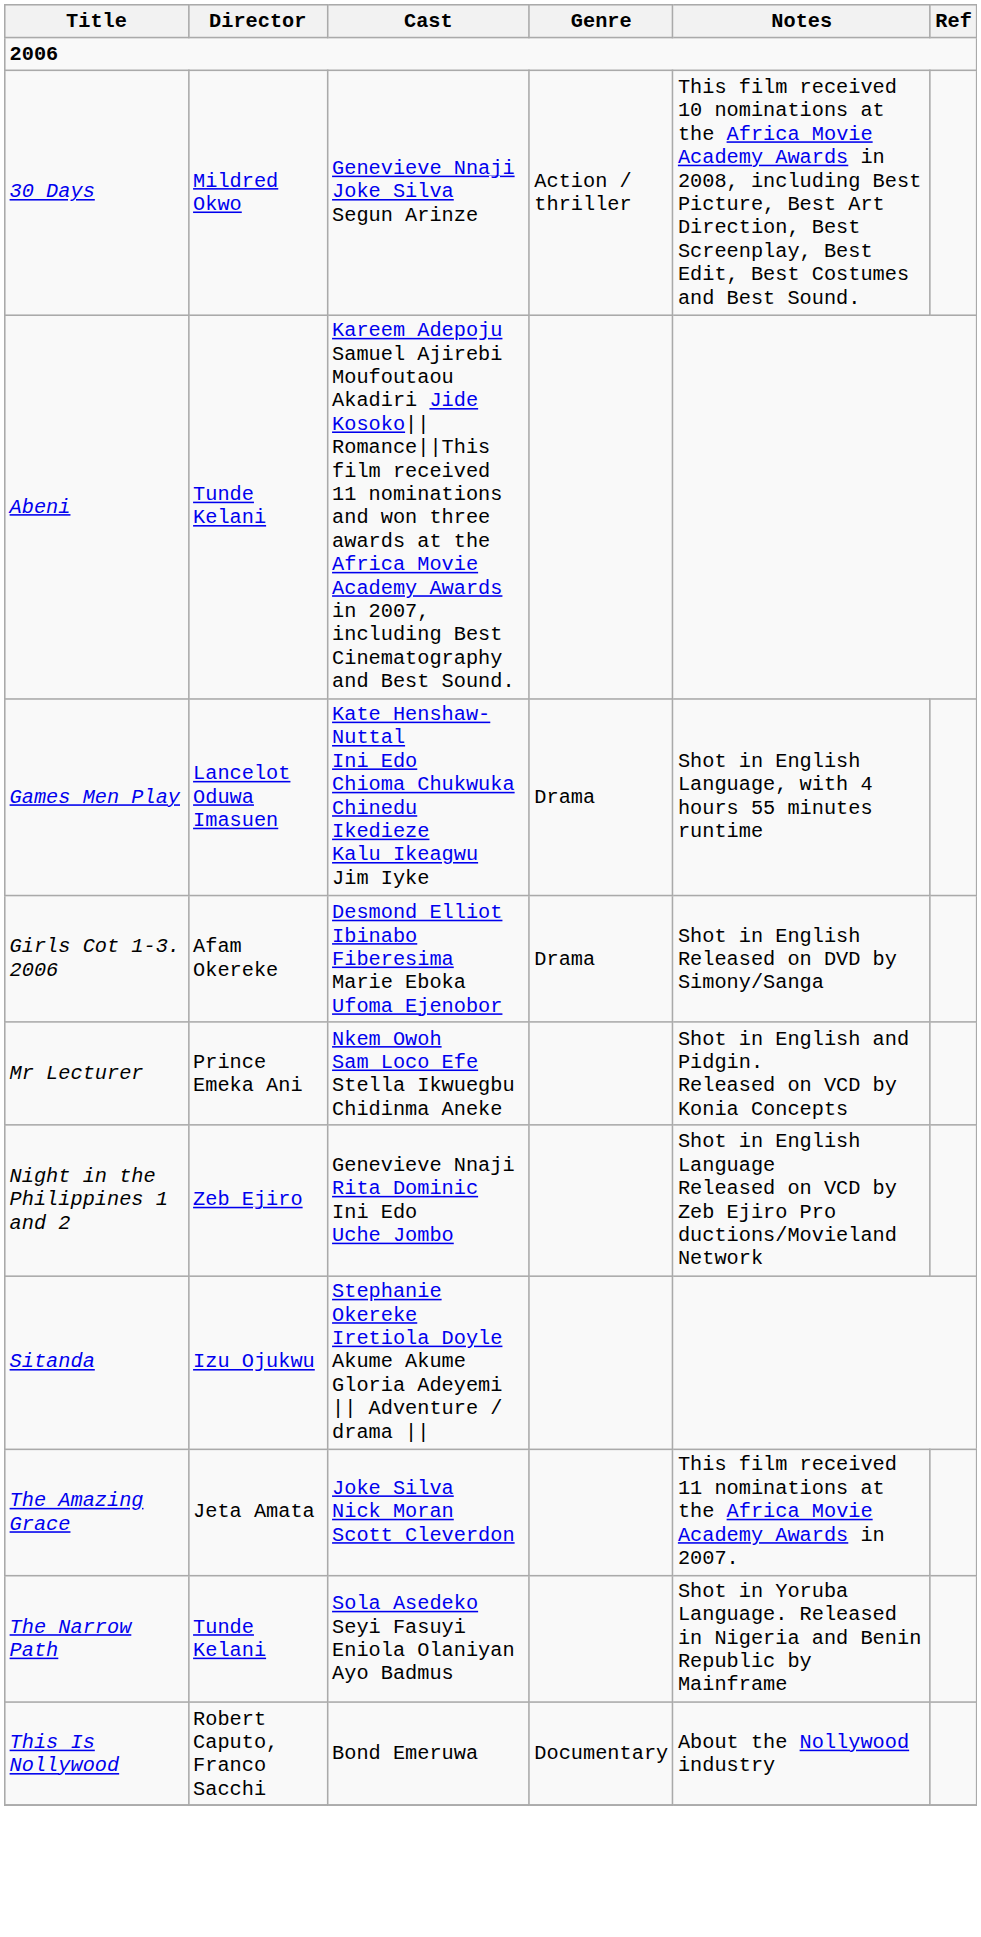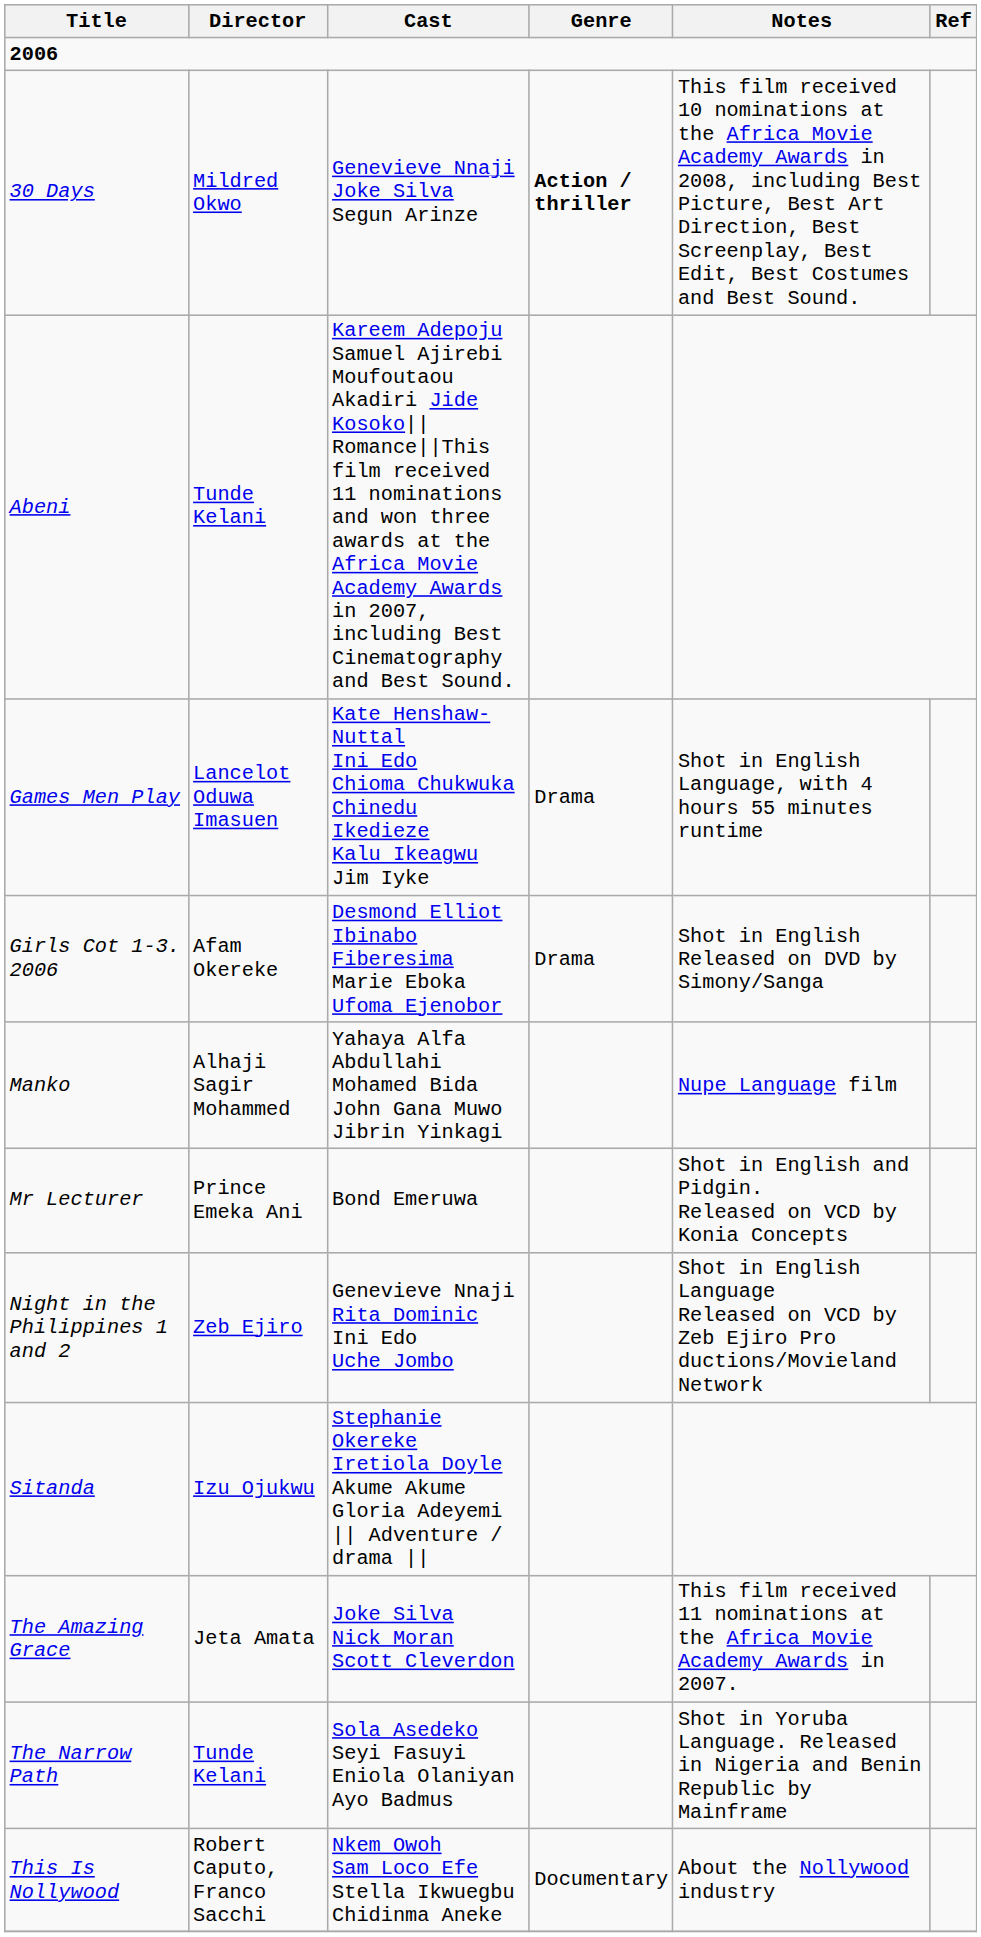(583, 193) normal -> (583, 193) bold
+ row: (40, 1085)
(423, 1074) Nkem Owoh Sam Loco Efe Stella Ikwuegbu Chidinma Aneke -> (405, 1200) Bond Emeruwa
(405, 1754) Bond Emeruwa -> (423, 1880) Nkem Owoh Sam Loco Efe Stella Ikwuegbu Chidinma Aneke
